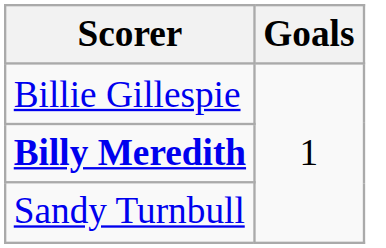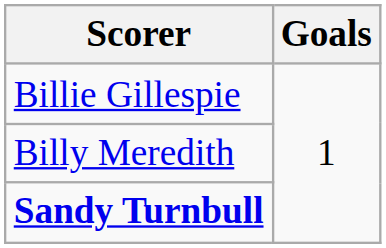(130, 152) bold -> (124, 152) normal
(129, 211) normal -> (139, 211) bold
